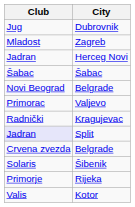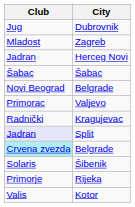(39, 149) no background -> (39, 149) paleturquoise background
